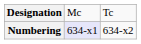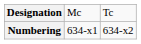(82, 30) lavender background -> (82, 30) no background
